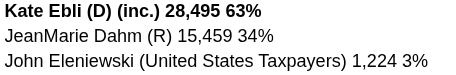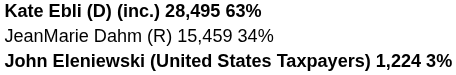(216, 61) normal -> (228, 61) bold
